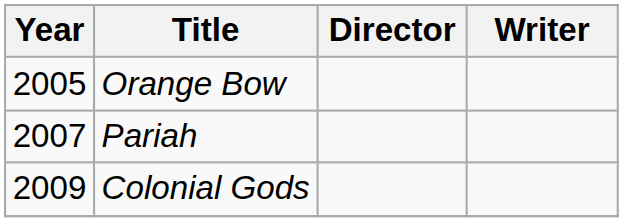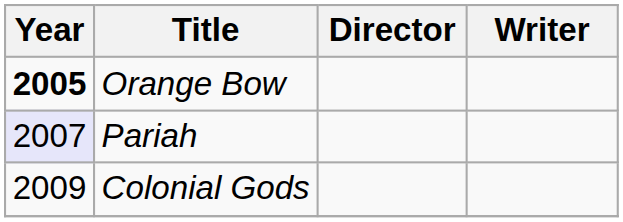(50, 83) normal -> (50, 83) bold
(50, 135) no background -> (50, 135) lavender background
